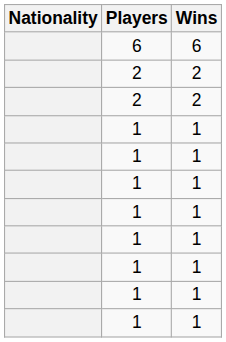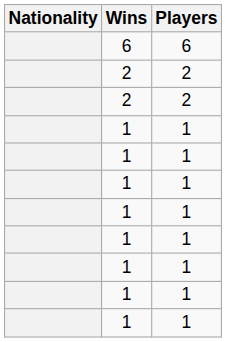columns swapped: (137, 18) <-> (197, 18)
